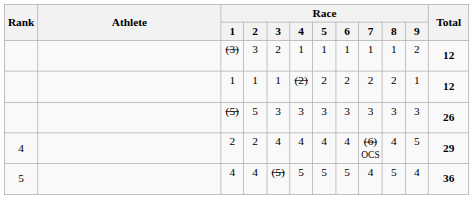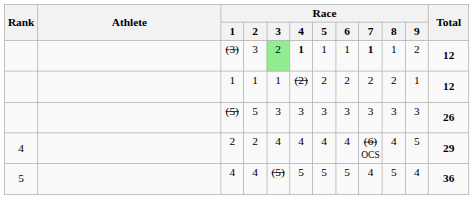(278, 55) no background -> (278, 55) lightgreen background
(301, 55) normal -> (301, 55) bold
(370, 55) normal -> (370, 55) bold
